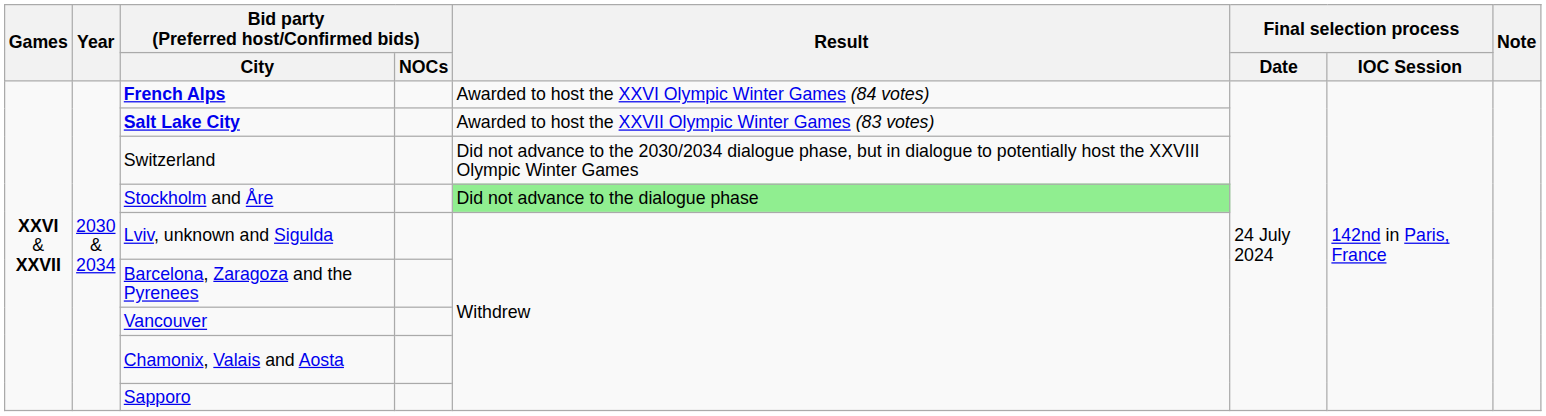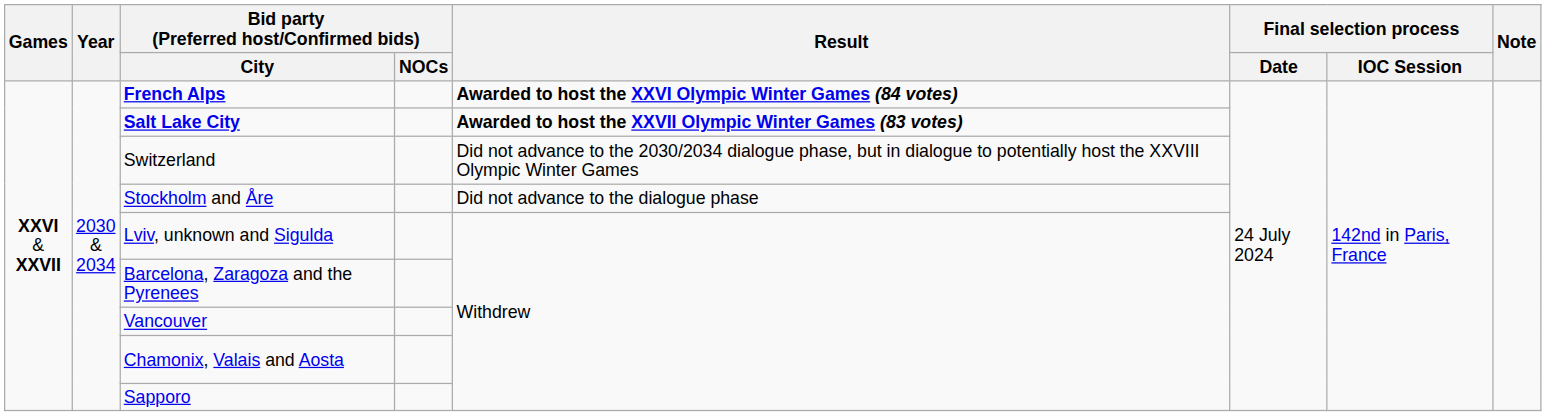(693, 95) normal -> (707, 95) bold
(695, 123) normal -> (710, 123) bold
(608, 198) lightgreen background -> (608, 198) no background
